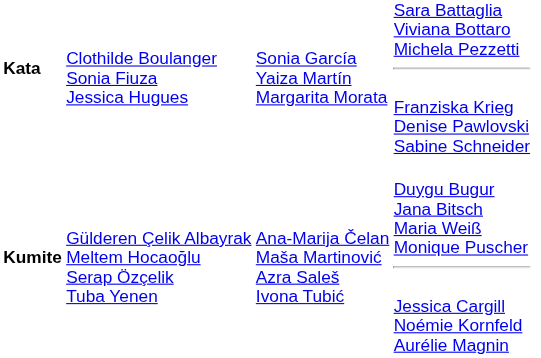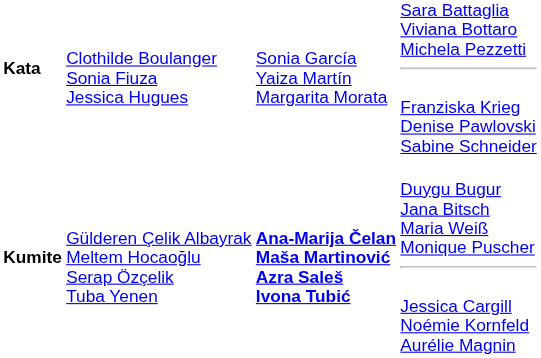(323, 267) normal -> (326, 267) bold
